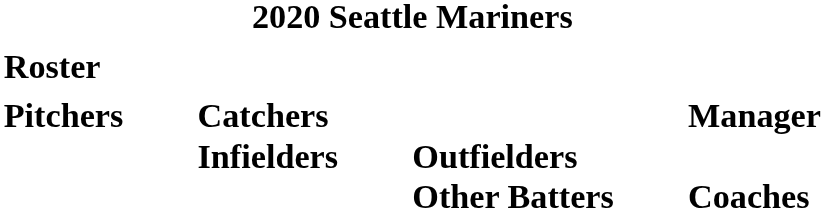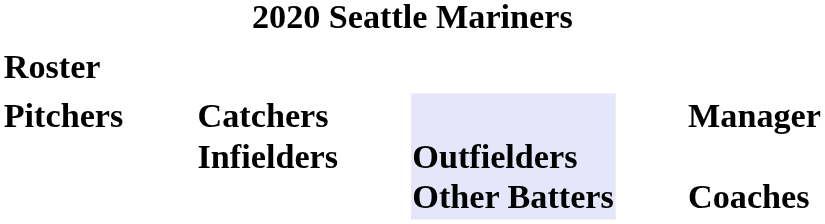(513, 176) no background -> (513, 176) lavender background
